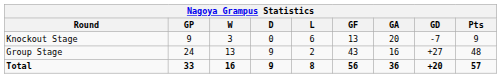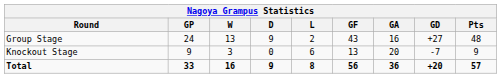rows swapped: (34, 53) <-> (42, 39)
